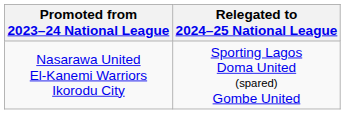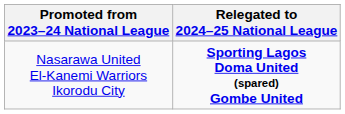(256, 75) normal -> (256, 75) bold
